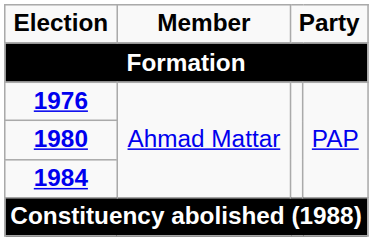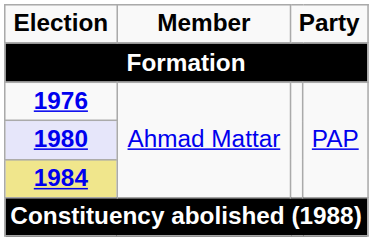(61, 139) no background -> (61, 139) lavender background
(61, 178) no background -> (61, 178) khaki background
